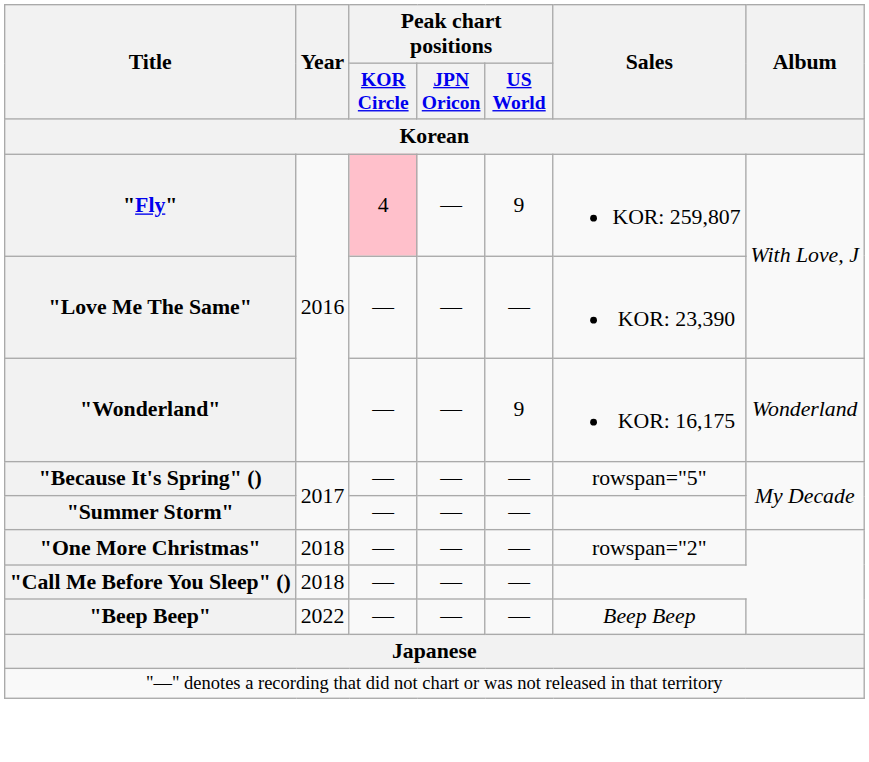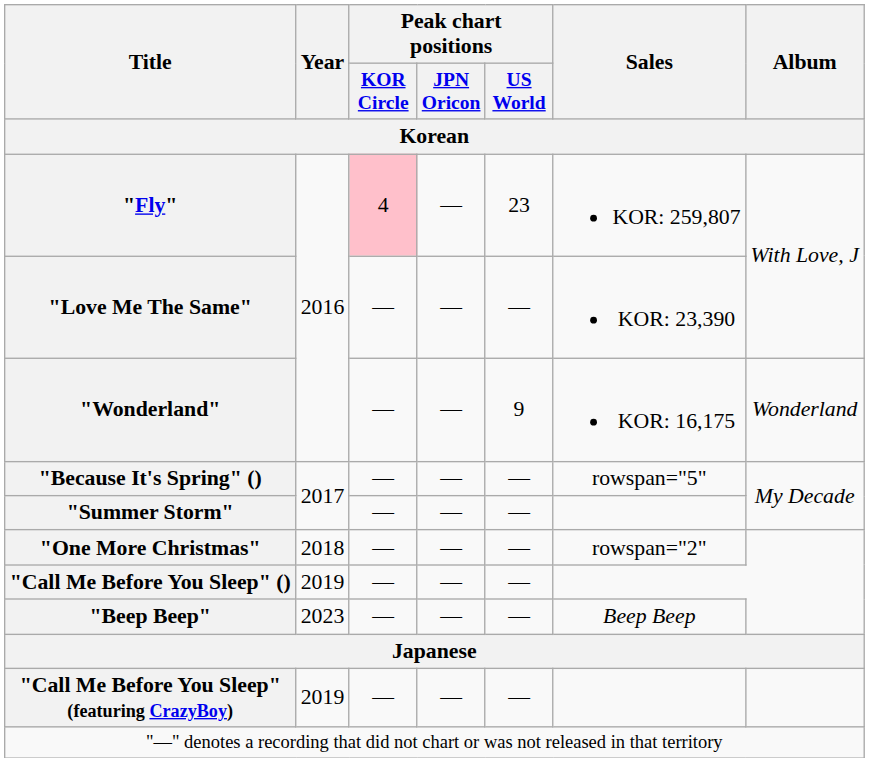(519, 204) 9 -> (519, 204) 23
(322, 581) 2018 -> (322, 581) 2019
(322, 616) 2022 -> (322, 616) 2023
+ row: (150, 697)
